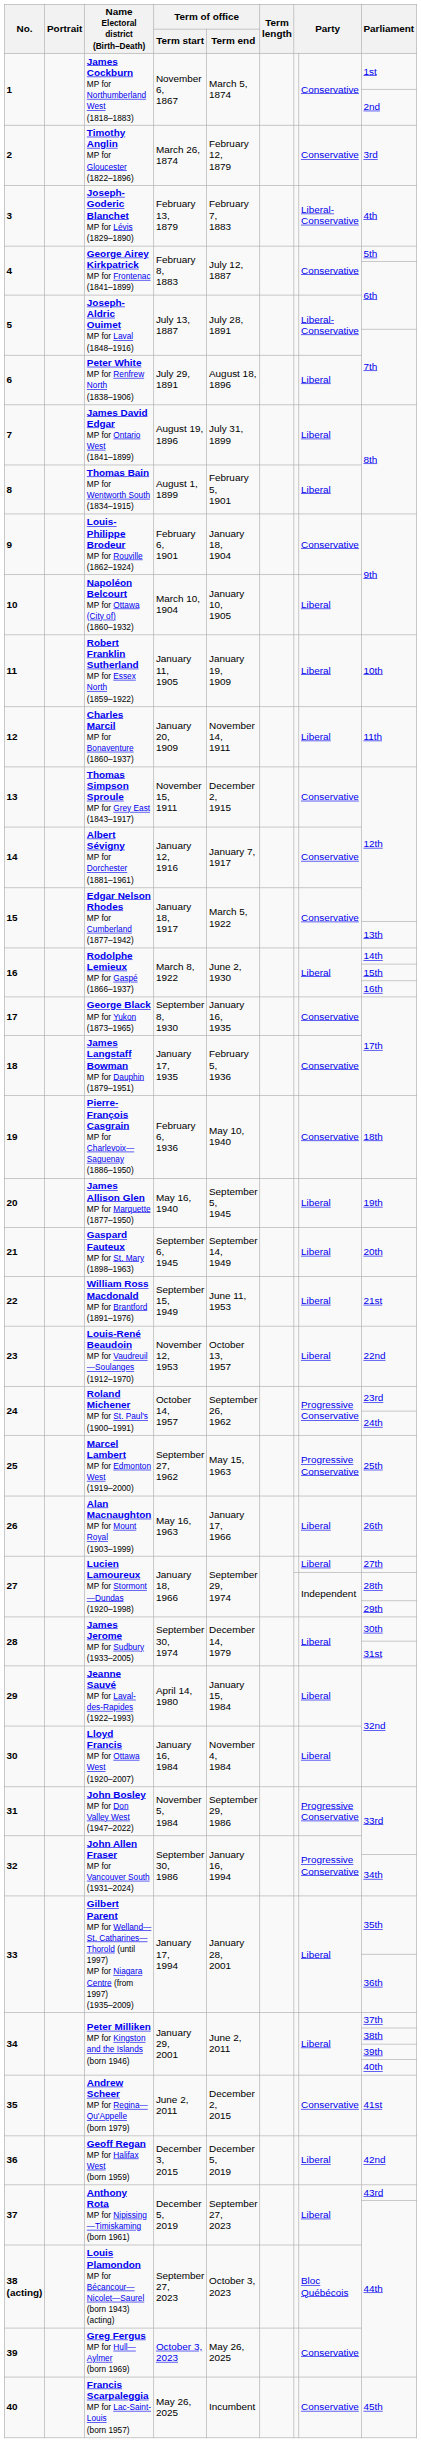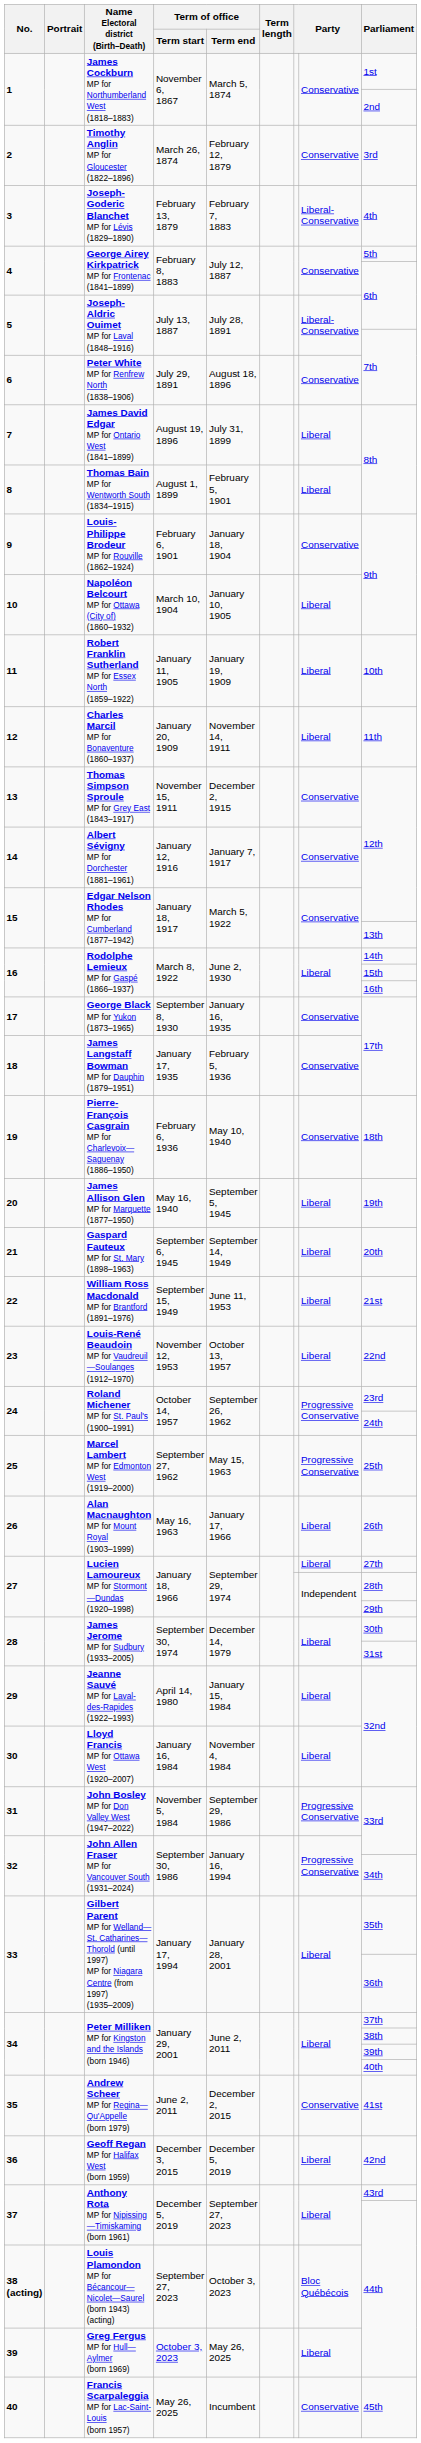(316, 380) Liberal -> (330, 380) Conservative
(330, 2352) Conservative -> (316, 2352) Liberal
